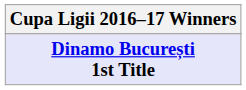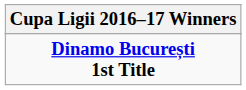(123, 59) lavender background -> (123, 59) no background
